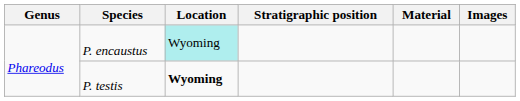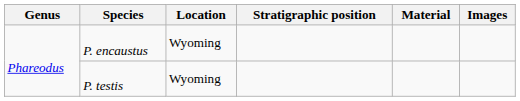(194, 43) paleturquoise background -> (195, 43) no background
(195, 78) bold -> (195, 78) normal
